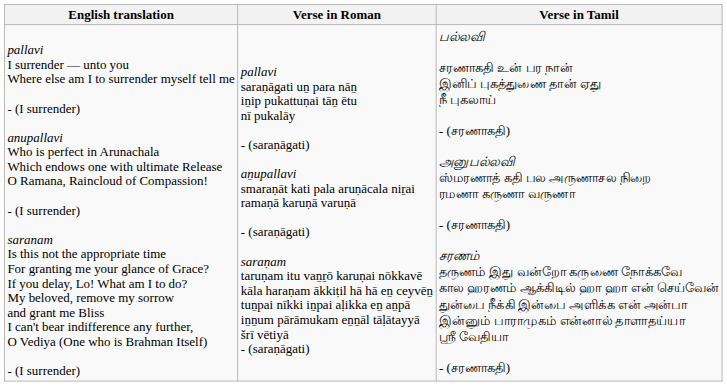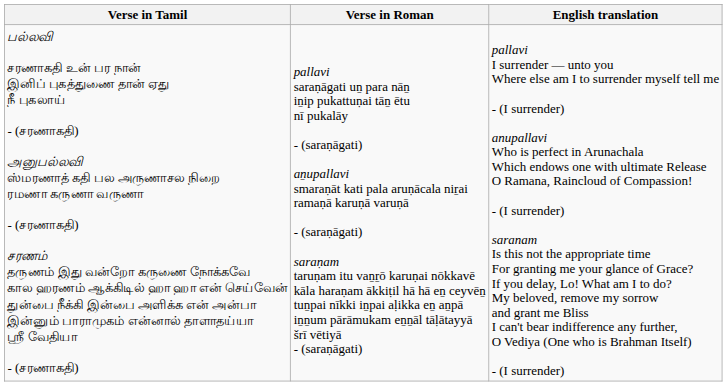columns swapped: (579, 14) <-> (121, 14)
